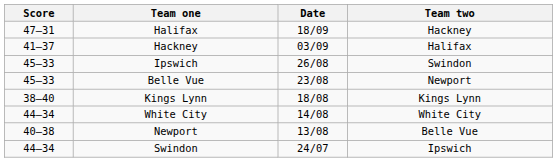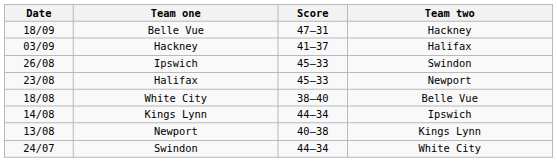columns swapped: (313, 13) <-> (39, 13)
(176, 30) Halifax -> (176, 30) Belle Vue
(176, 81) Belle Vue -> (176, 81) Halifax
(176, 98) Kings Lynn -> (176, 98) White City
(450, 98) Kings Lynn -> (450, 98) Belle Vue
(176, 115) White City -> (176, 115) Kings Lynn
(450, 115) White City -> (450, 115) Ipswich
(450, 132) Belle Vue -> (450, 132) Kings Lynn
(450, 148) Ipswich -> (450, 148) White City
